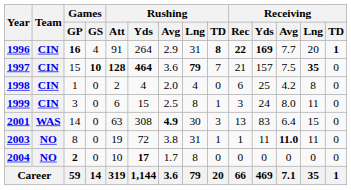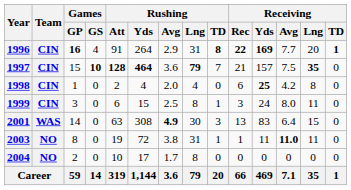(264, 85) normal -> (264, 85) bold
(75, 157) bold -> (75, 157) normal
(143, 157) bold -> (143, 157) normal
